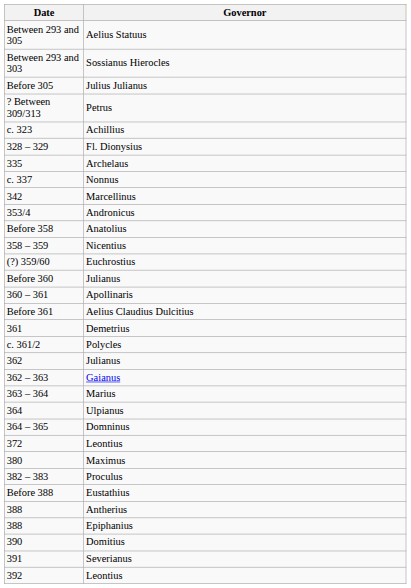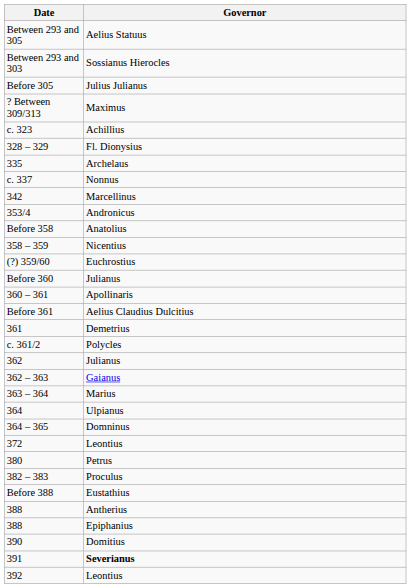(99, 107) Petrus -> (106, 107) Maximus
(106, 460) Maximus -> (99, 460) Petrus
(109, 559) normal -> (110, 559) bold
